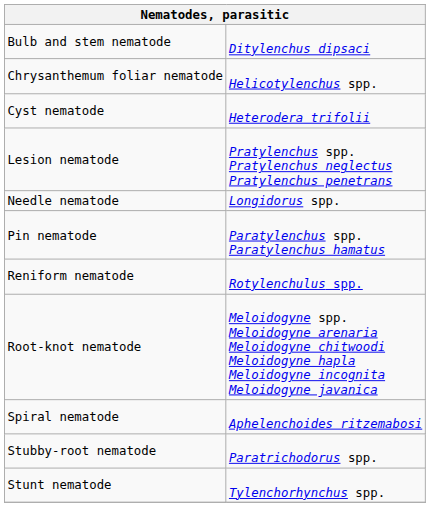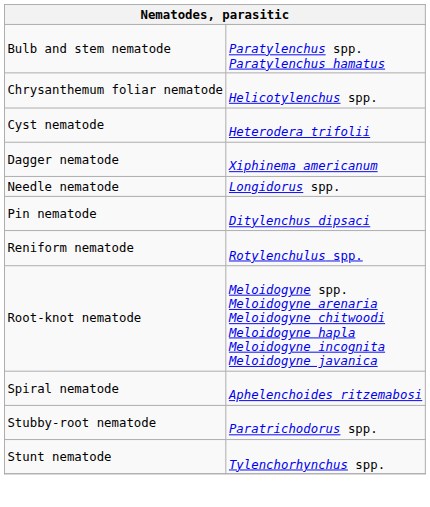(300, 49) Ditylenchus dipsaci -> (307, 56) Paratylenchus spp. Paratylenchus hamatus
+ row: (63, 159)
- row: (63, 159)
(307, 242) Paratylenchus spp. Paratylenchus hamatus -> (300, 221) Ditylenchus dipsaci
